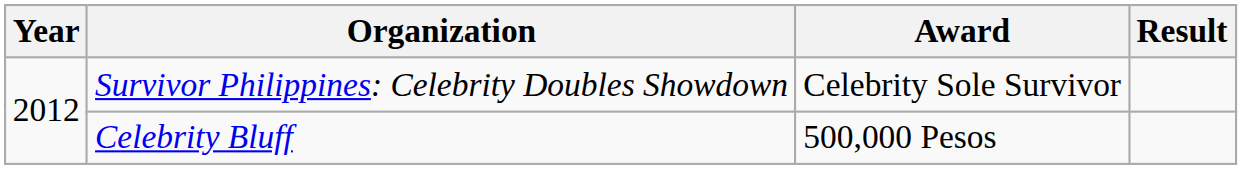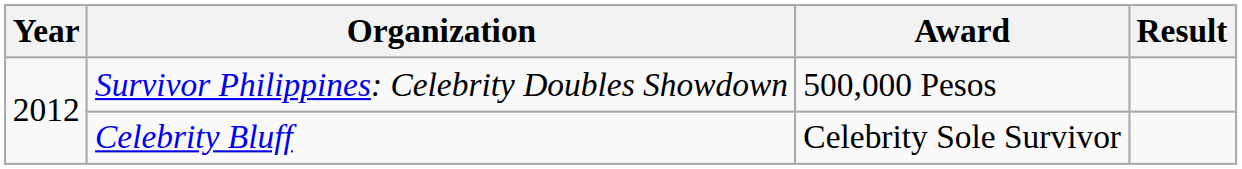(962, 84) Celebrity Sole Survivor -> (900, 84) 500,000 Pesos
(900, 137) 500,000 Pesos -> (962, 137) Celebrity Sole Survivor
